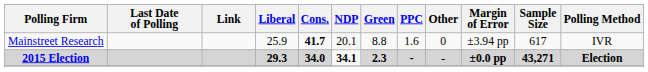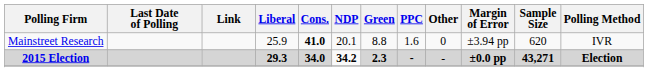(315, 41) 41.7 -> (315, 41) 41.0
(538, 41) 617 -> (538, 41) 620
(346, 58) 34.1 -> (346, 58) 34.2
